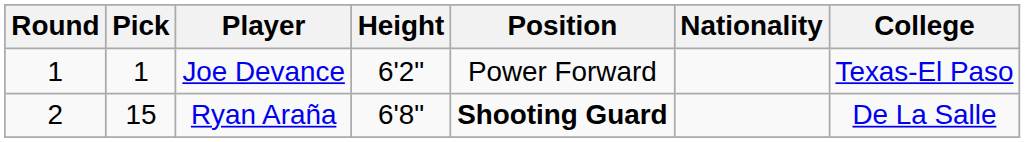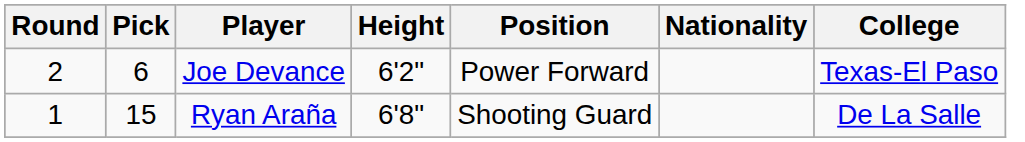(55, 70) 1 -> (55, 70) 2
(141, 70) 1 -> (141, 70) 6
(55, 114) 2 -> (55, 114) 1
(562, 114) bold -> (555, 114) normal
